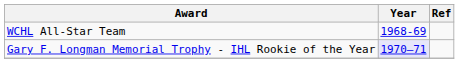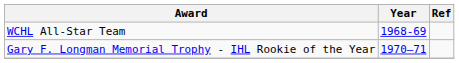(403, 49) lavender background -> (403, 49) no background
